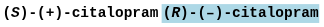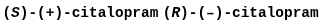(241, 14) lightblue background -> (241, 14) no background
